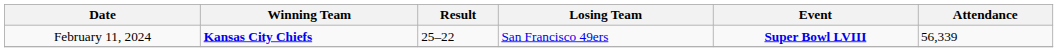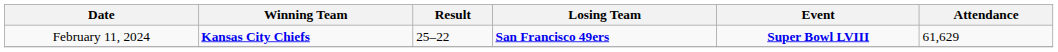(555, 36) normal -> (552, 36) bold
(939, 36) 56,339 -> (941, 36) 61,629
